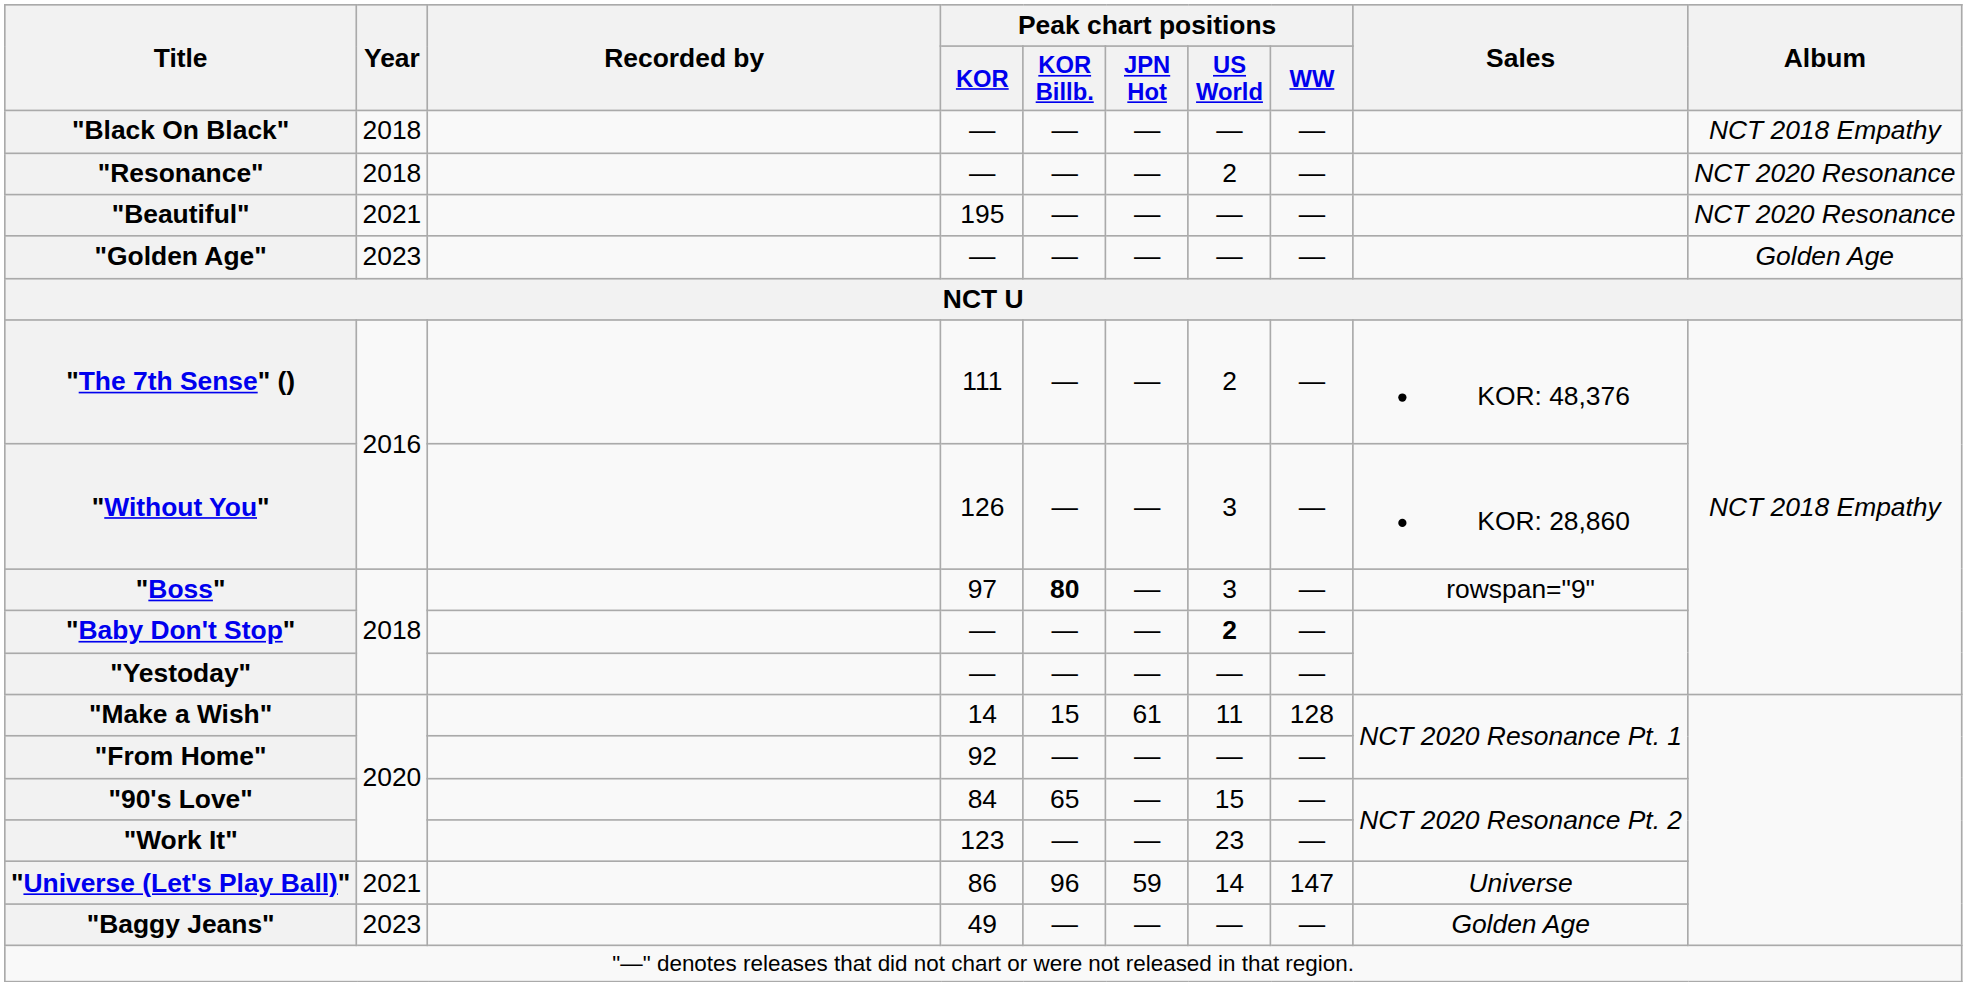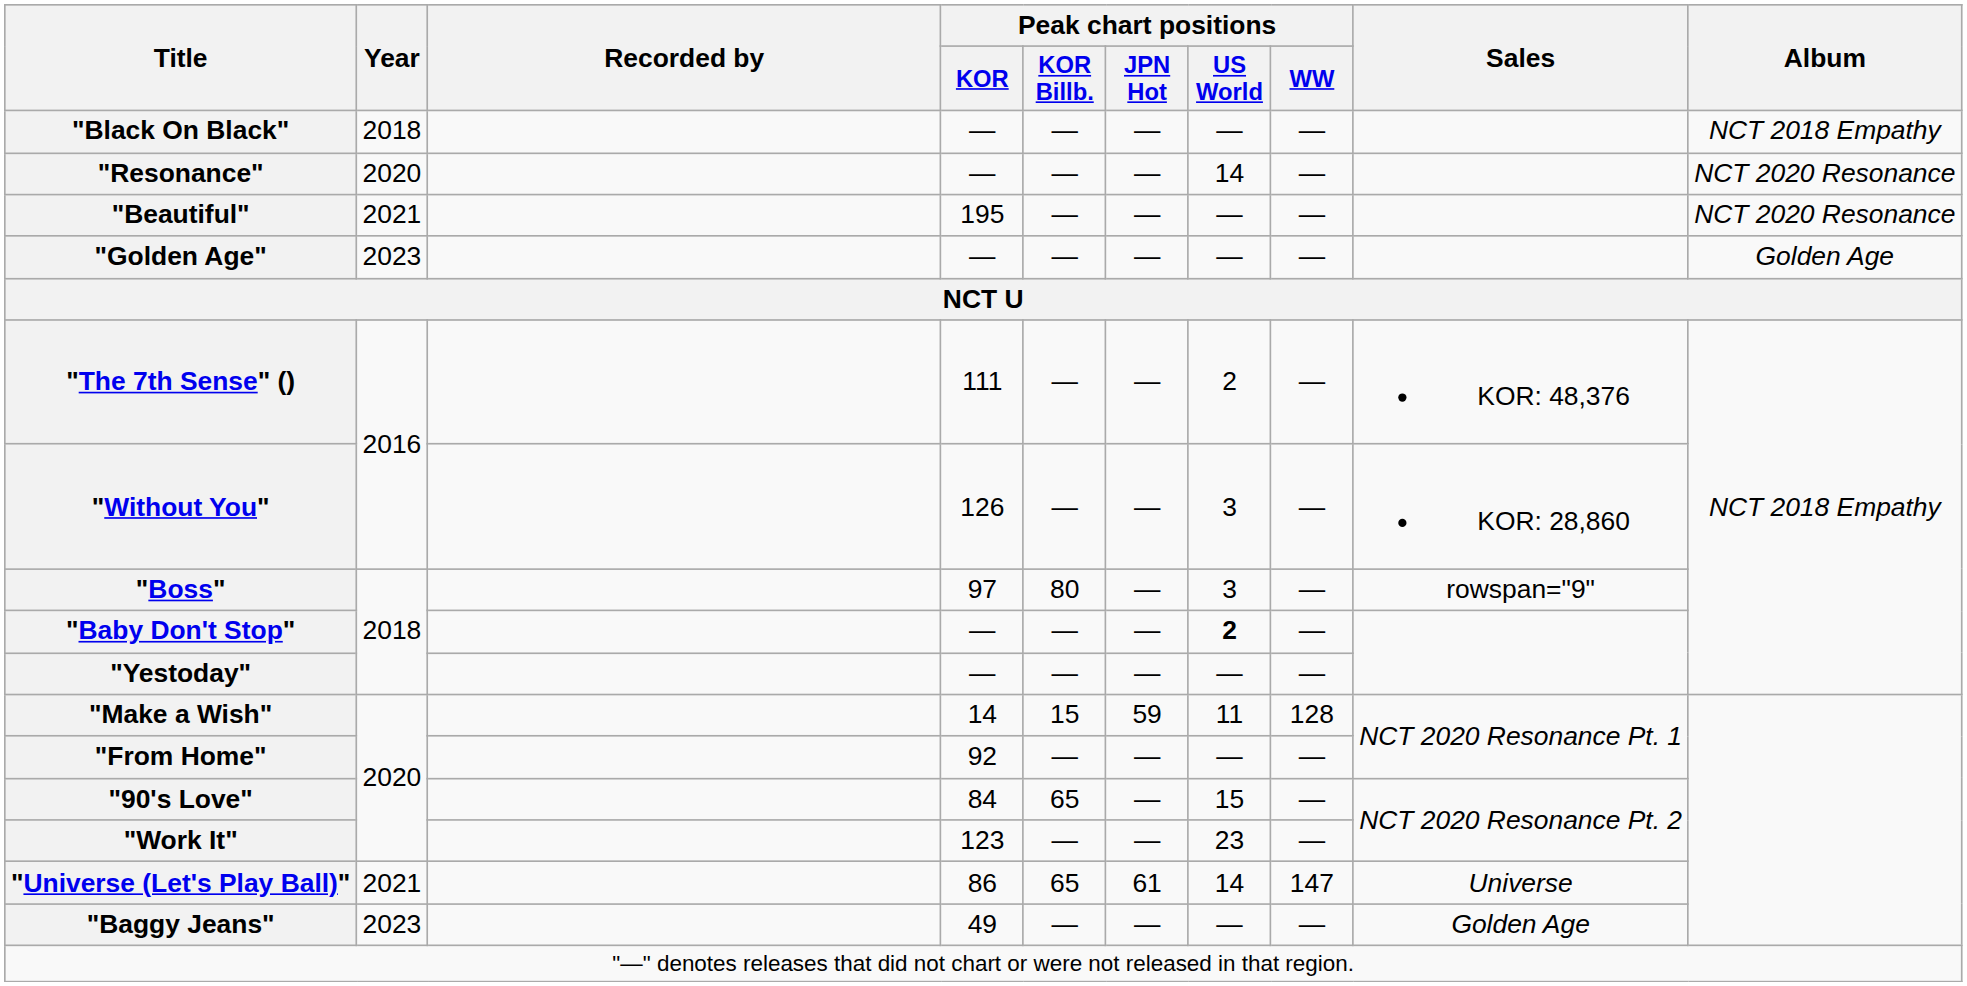(392, 173) 2018 -> (392, 173) 2020
(1230, 173) 2 -> (1229, 173) 14
(1065, 589) bold -> (1065, 589) normal
(1147, 714) 61 -> (1147, 714) 59
(1065, 882) 96 -> (1065, 882) 65
(1147, 882) 59 -> (1147, 882) 61
